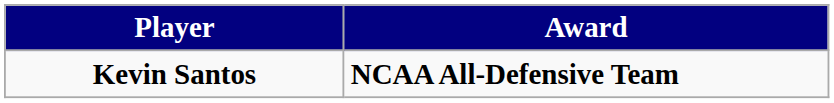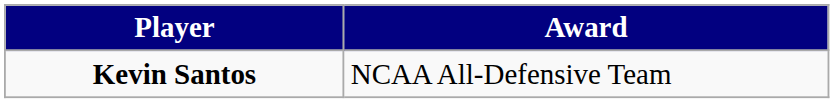(515, 73) bold -> (511, 73) normal
